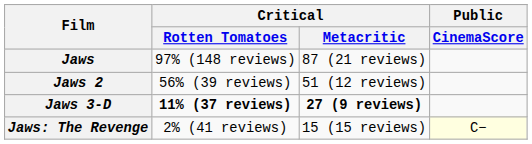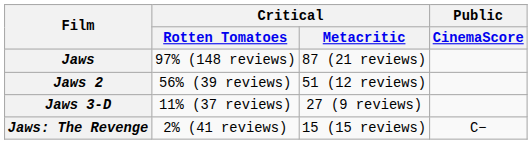(225, 106) bold -> (225, 106) normal
(364, 106) bold -> (364, 106) normal
(478, 128) lightyellow background -> (478, 128) no background
